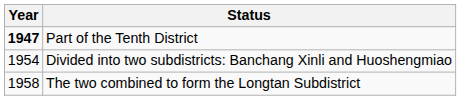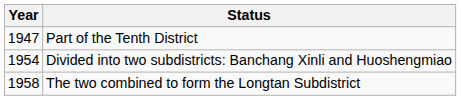(24, 38) bold -> (24, 38) normal
